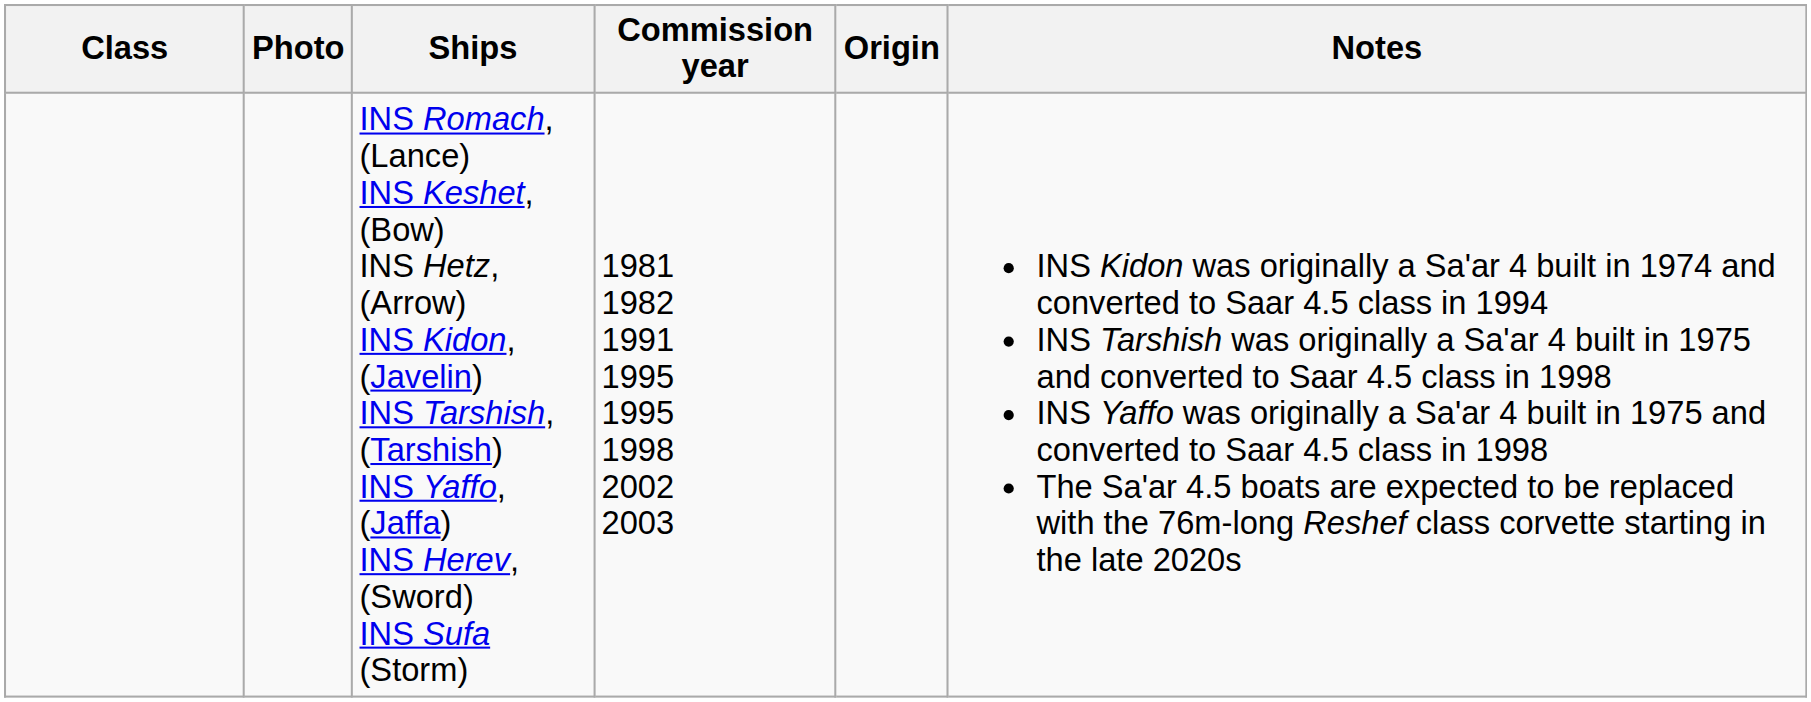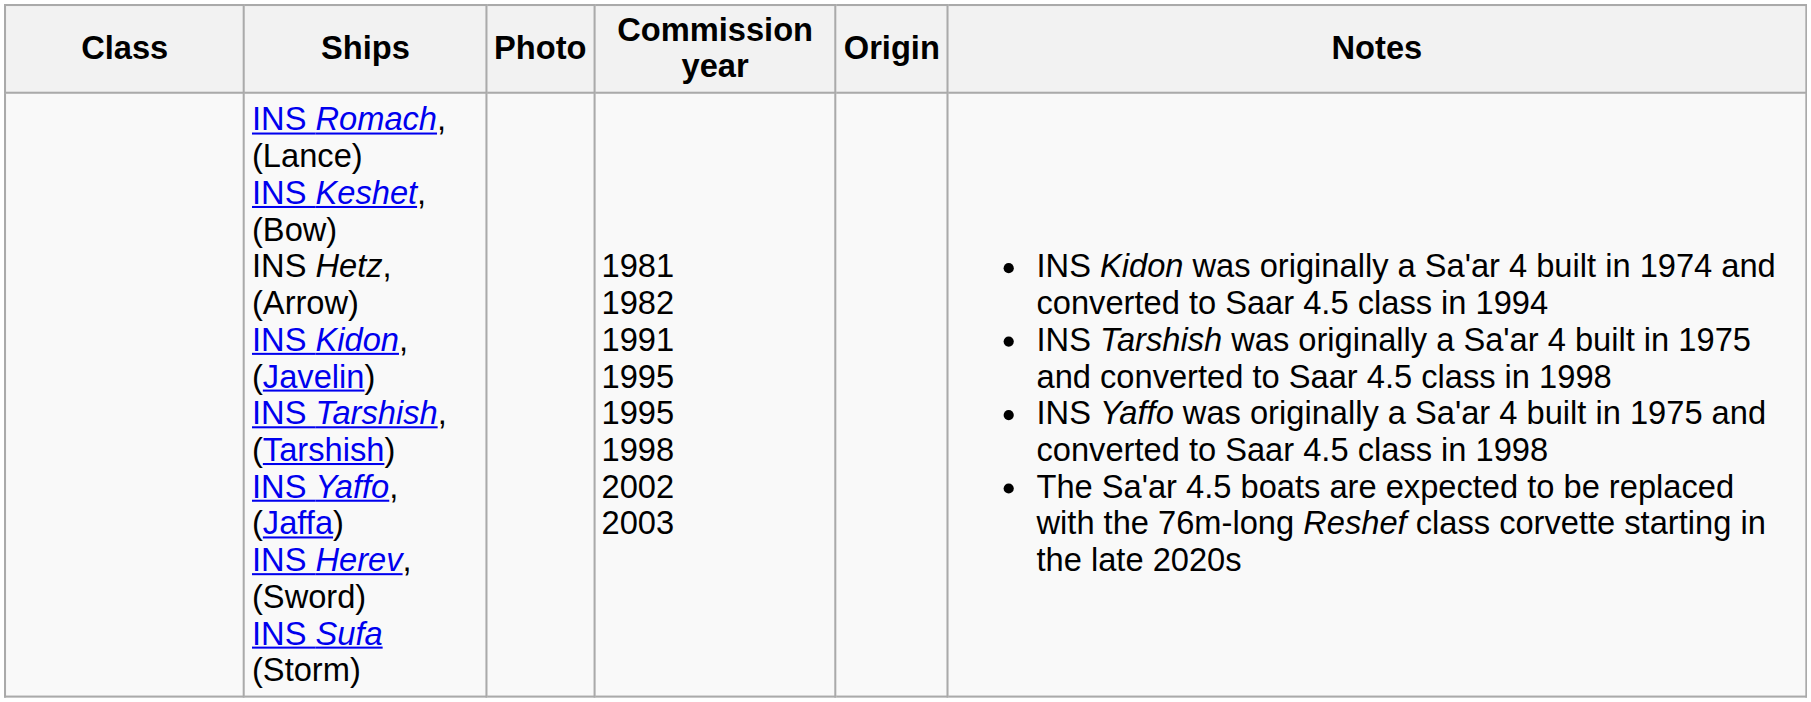columns swapped: (298, 48) <-> (473, 48)
